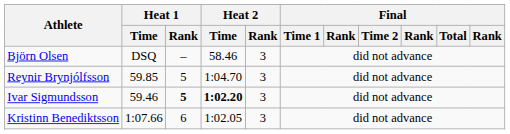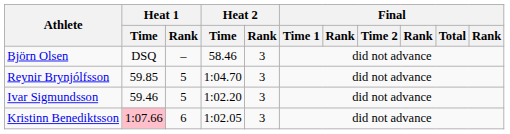(183, 97) bold -> (183, 97) normal
(223, 97) bold -> (223, 97) normal
(144, 118) no background -> (144, 118) pink background
